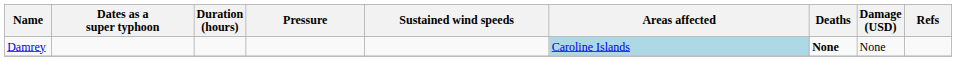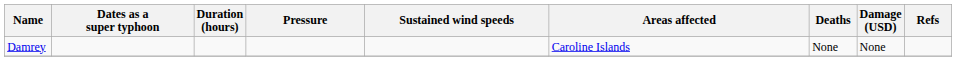(591, 46) lightblue background -> (591, 46) no background
(825, 46) bold -> (825, 46) normal
